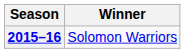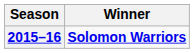(122, 37) normal -> (127, 37) bold
